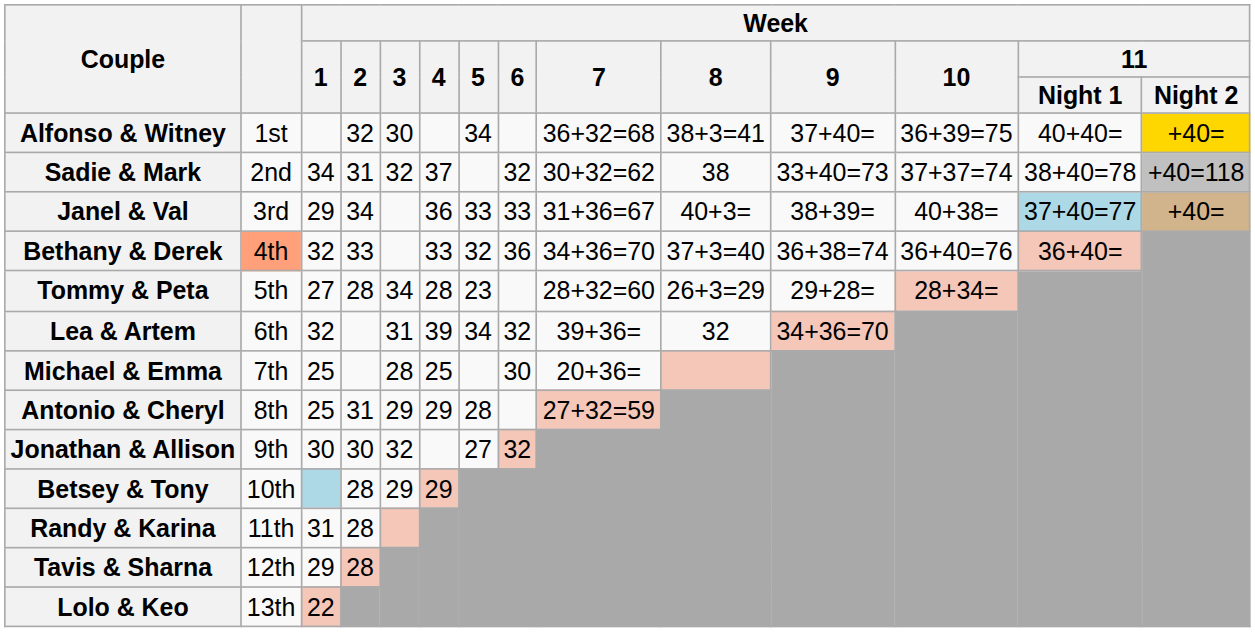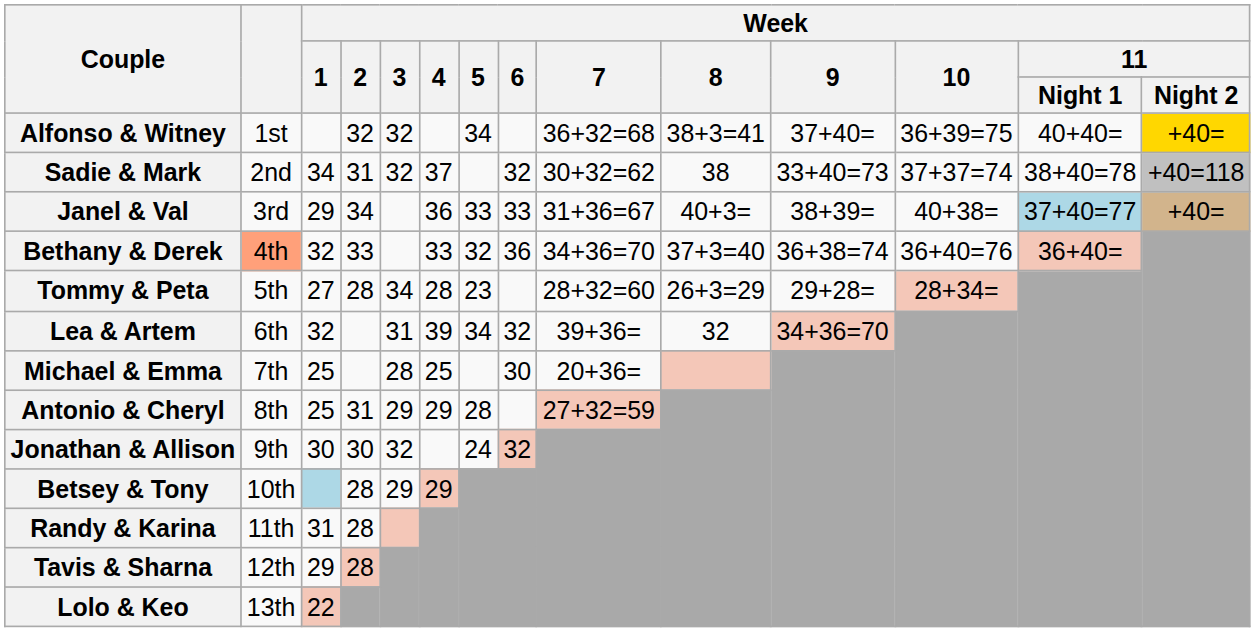(399, 133) 30 -> (399, 133) 32
(478, 449) 27 -> (478, 449) 24
